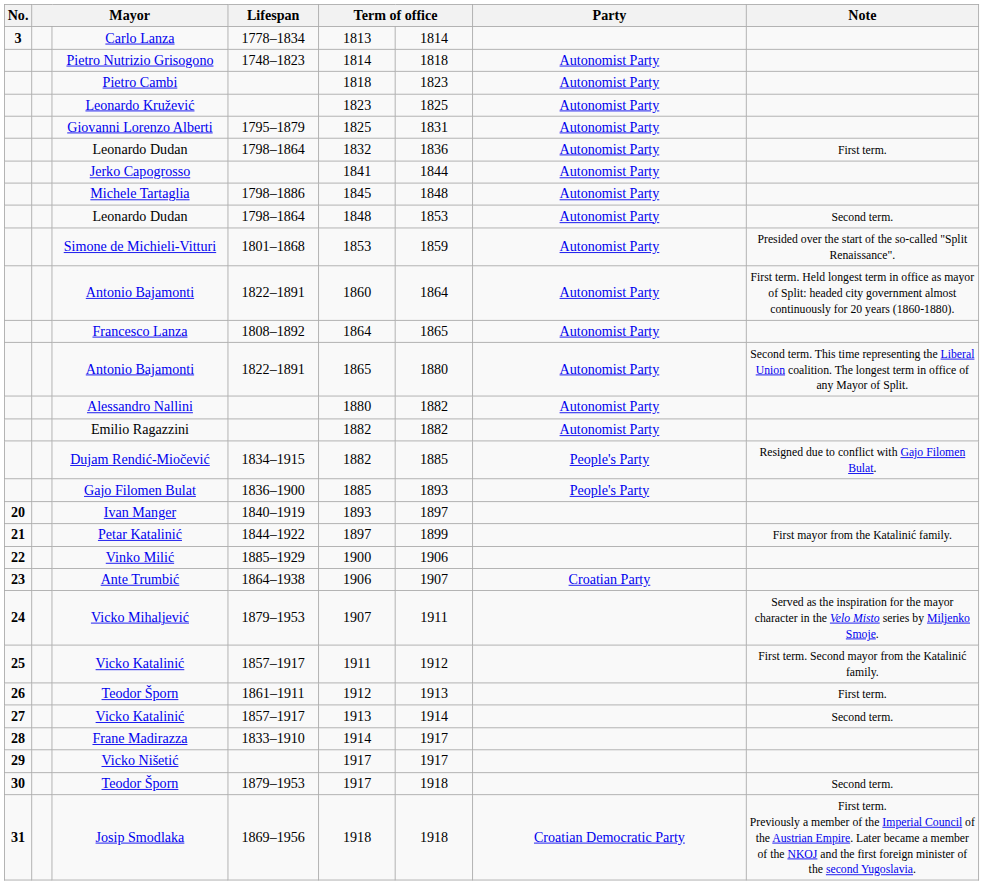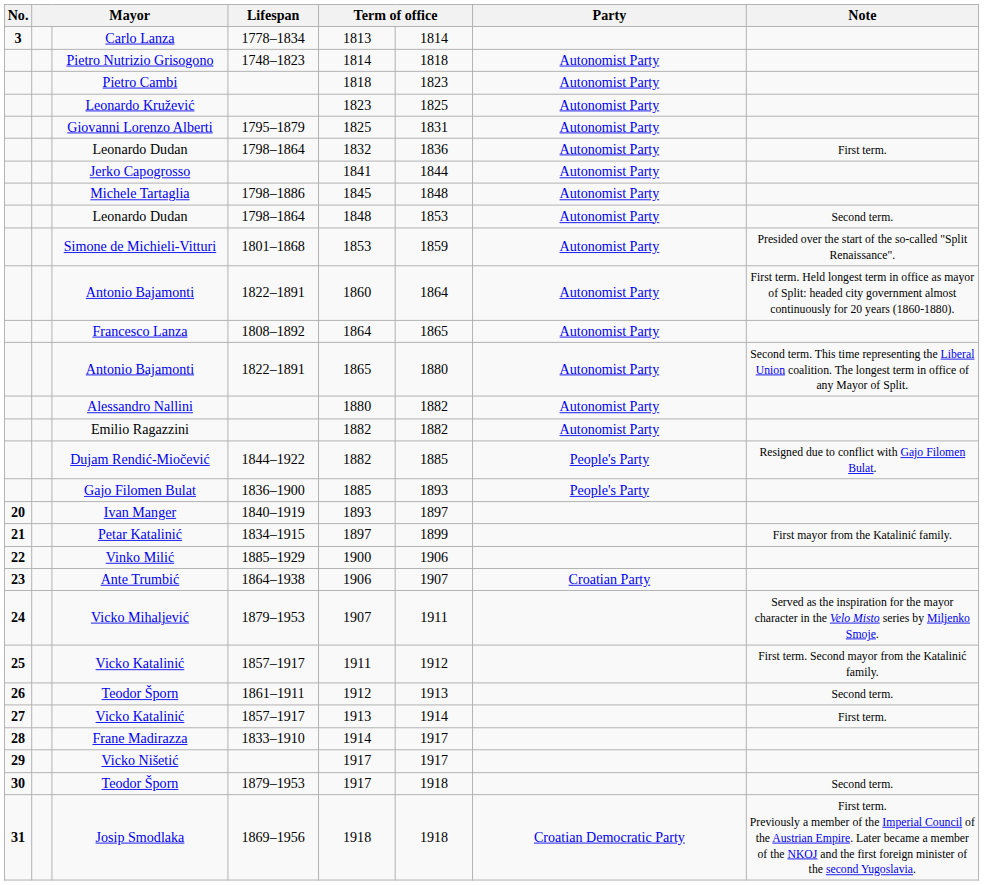(273, 460) 1834–1915 -> (273, 460) 1844–1922
(273, 534) 1844–1922 -> (273, 534) 1834–1915
(862, 695) First term. -> (862, 695) Second term.
(862, 717) Second term. -> (862, 717) First term.
